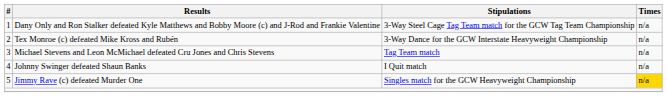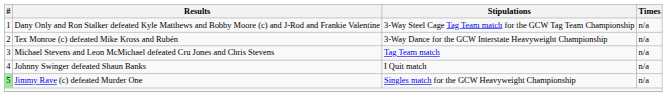(8, 80) no background -> (8, 80) lightgreen background
(644, 80) gold background -> (644, 80) no background
